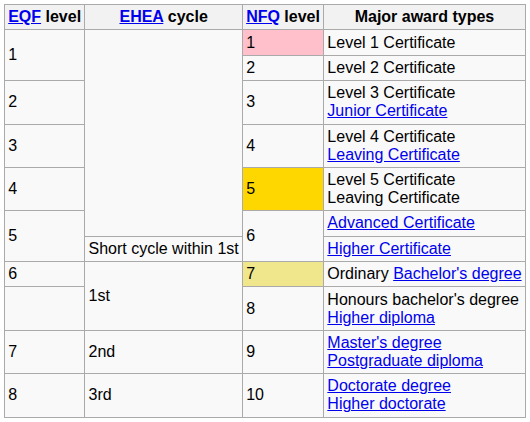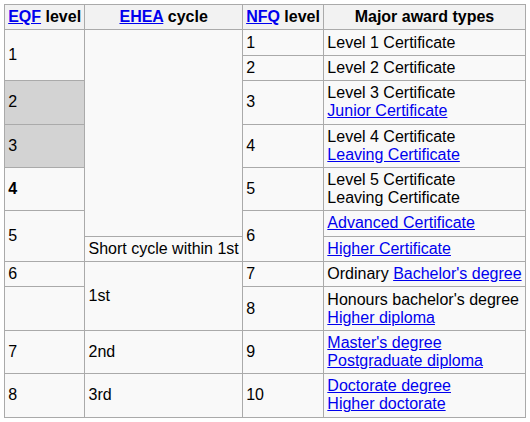(251, 42) pink background -> (251, 42) no background
(13, 102) no background -> (13, 102) lightgrey background
(13, 145) no background -> (13, 145) lightgrey background
(13, 189) normal -> (13, 189) bold
(251, 189) gold background -> (251, 189) no background
(251, 274) khaki background -> (251, 274) no background
